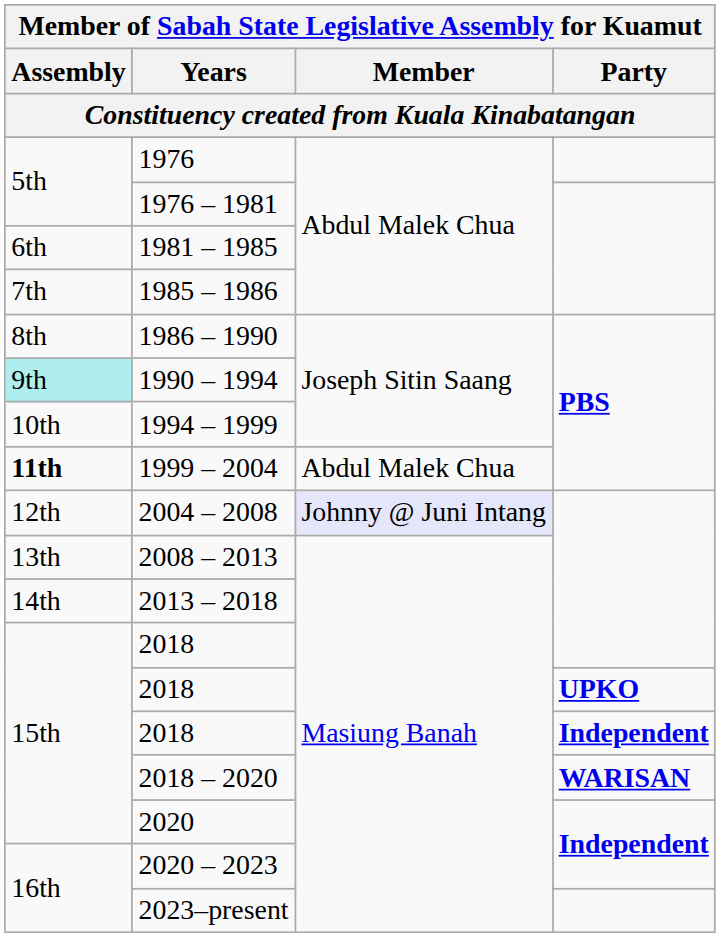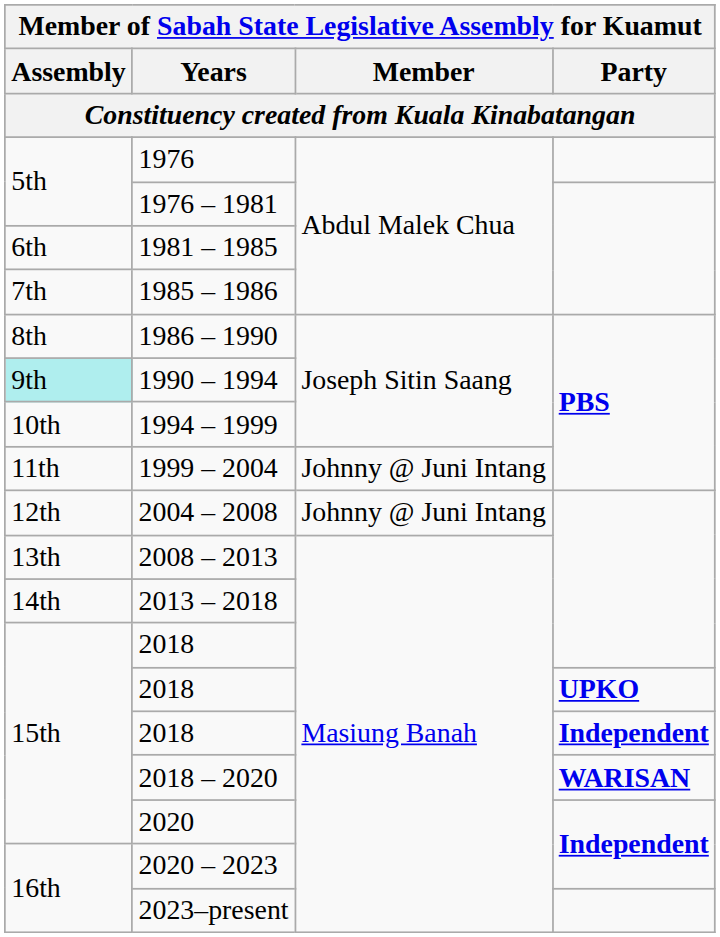(37, 468) bold -> (36, 468) normal
(408, 468) Abdul Malek Chua -> (424, 468) Johnny @ Juni Intang
(424, 512) lavender background -> (424, 512) no background
